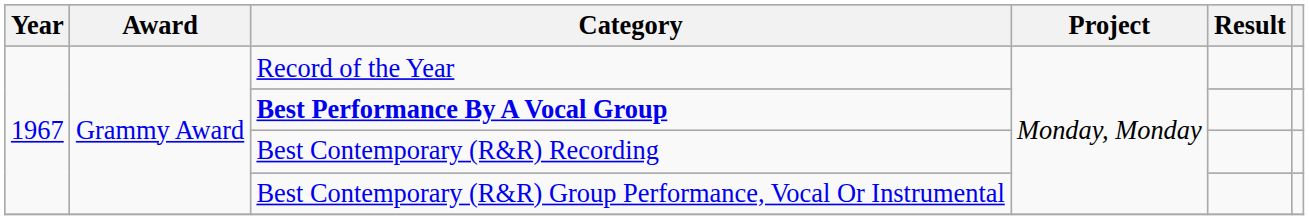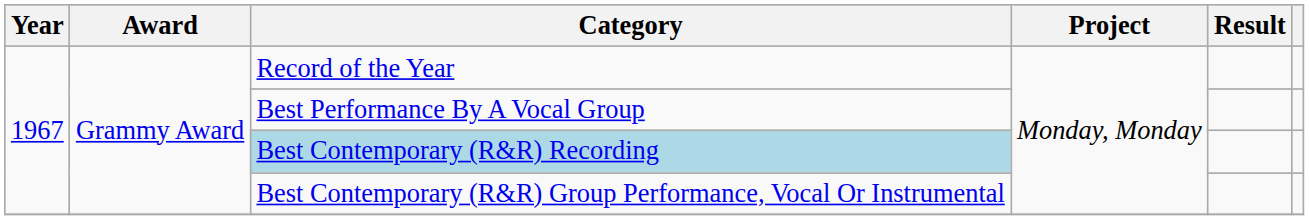(462, 109) bold -> (451, 109) normal
(458, 151) no background -> (458, 151) lightblue background
